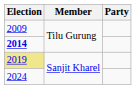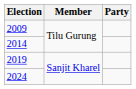(17, 44) bold -> (17, 44) normal
(17, 60) khaki background -> (17, 60) no background
